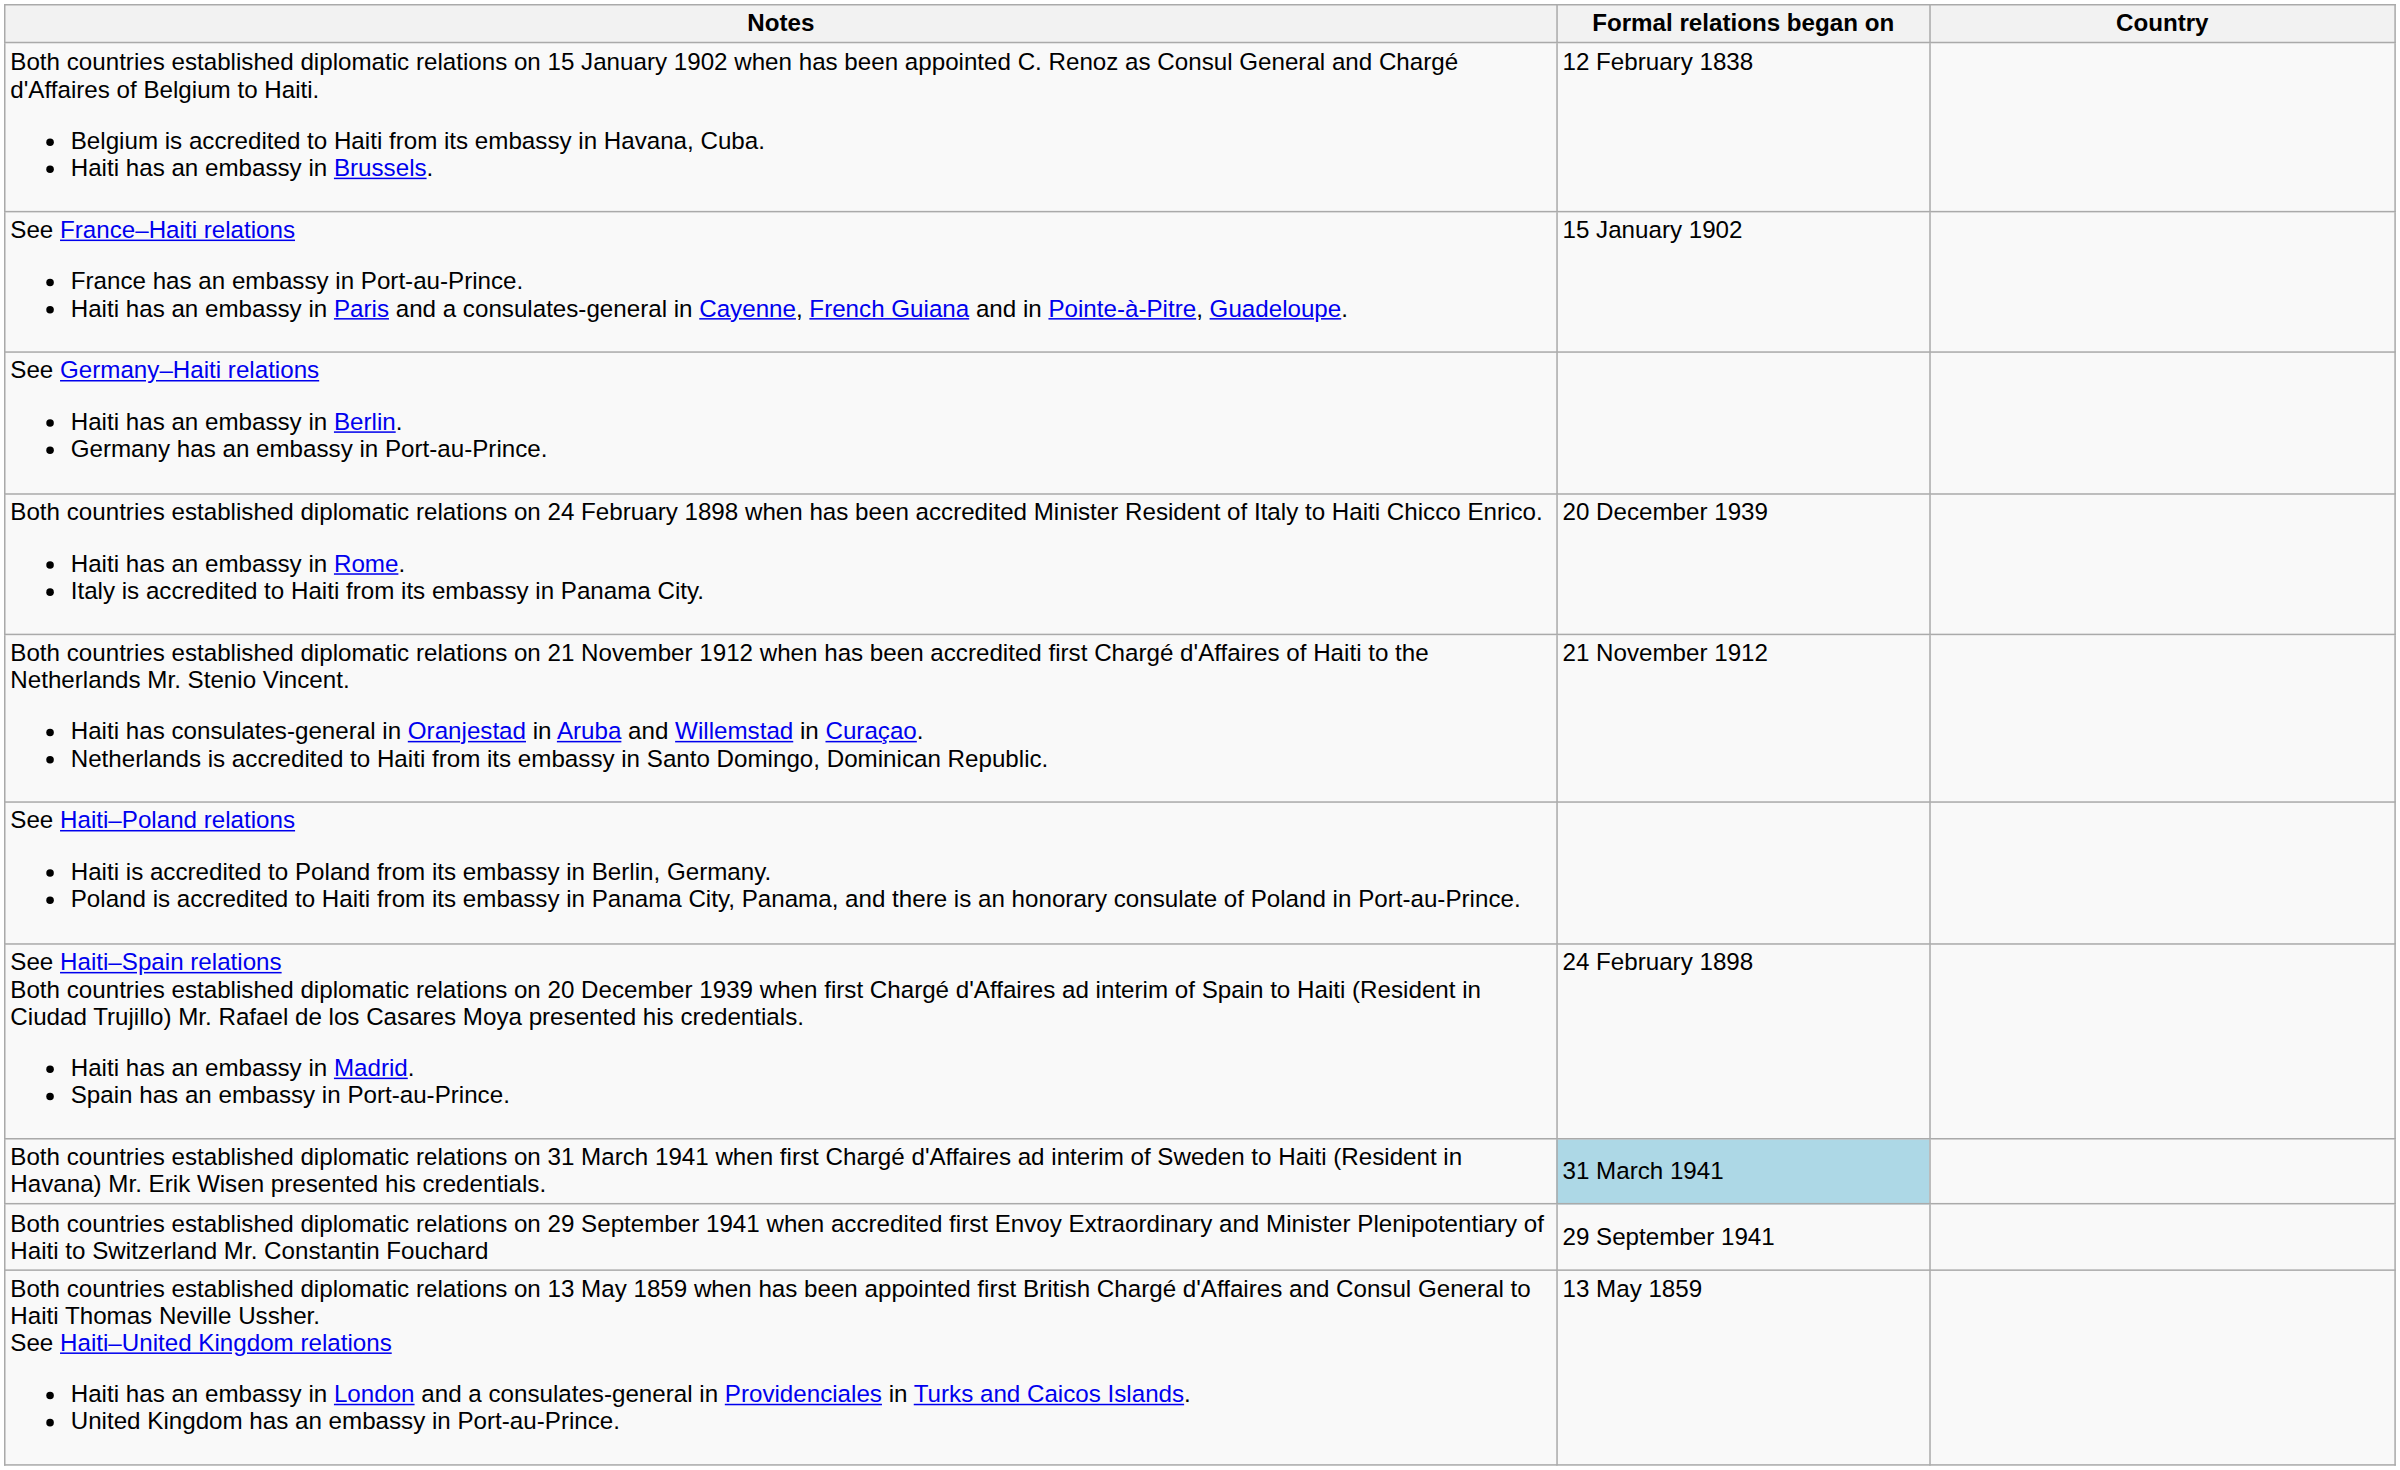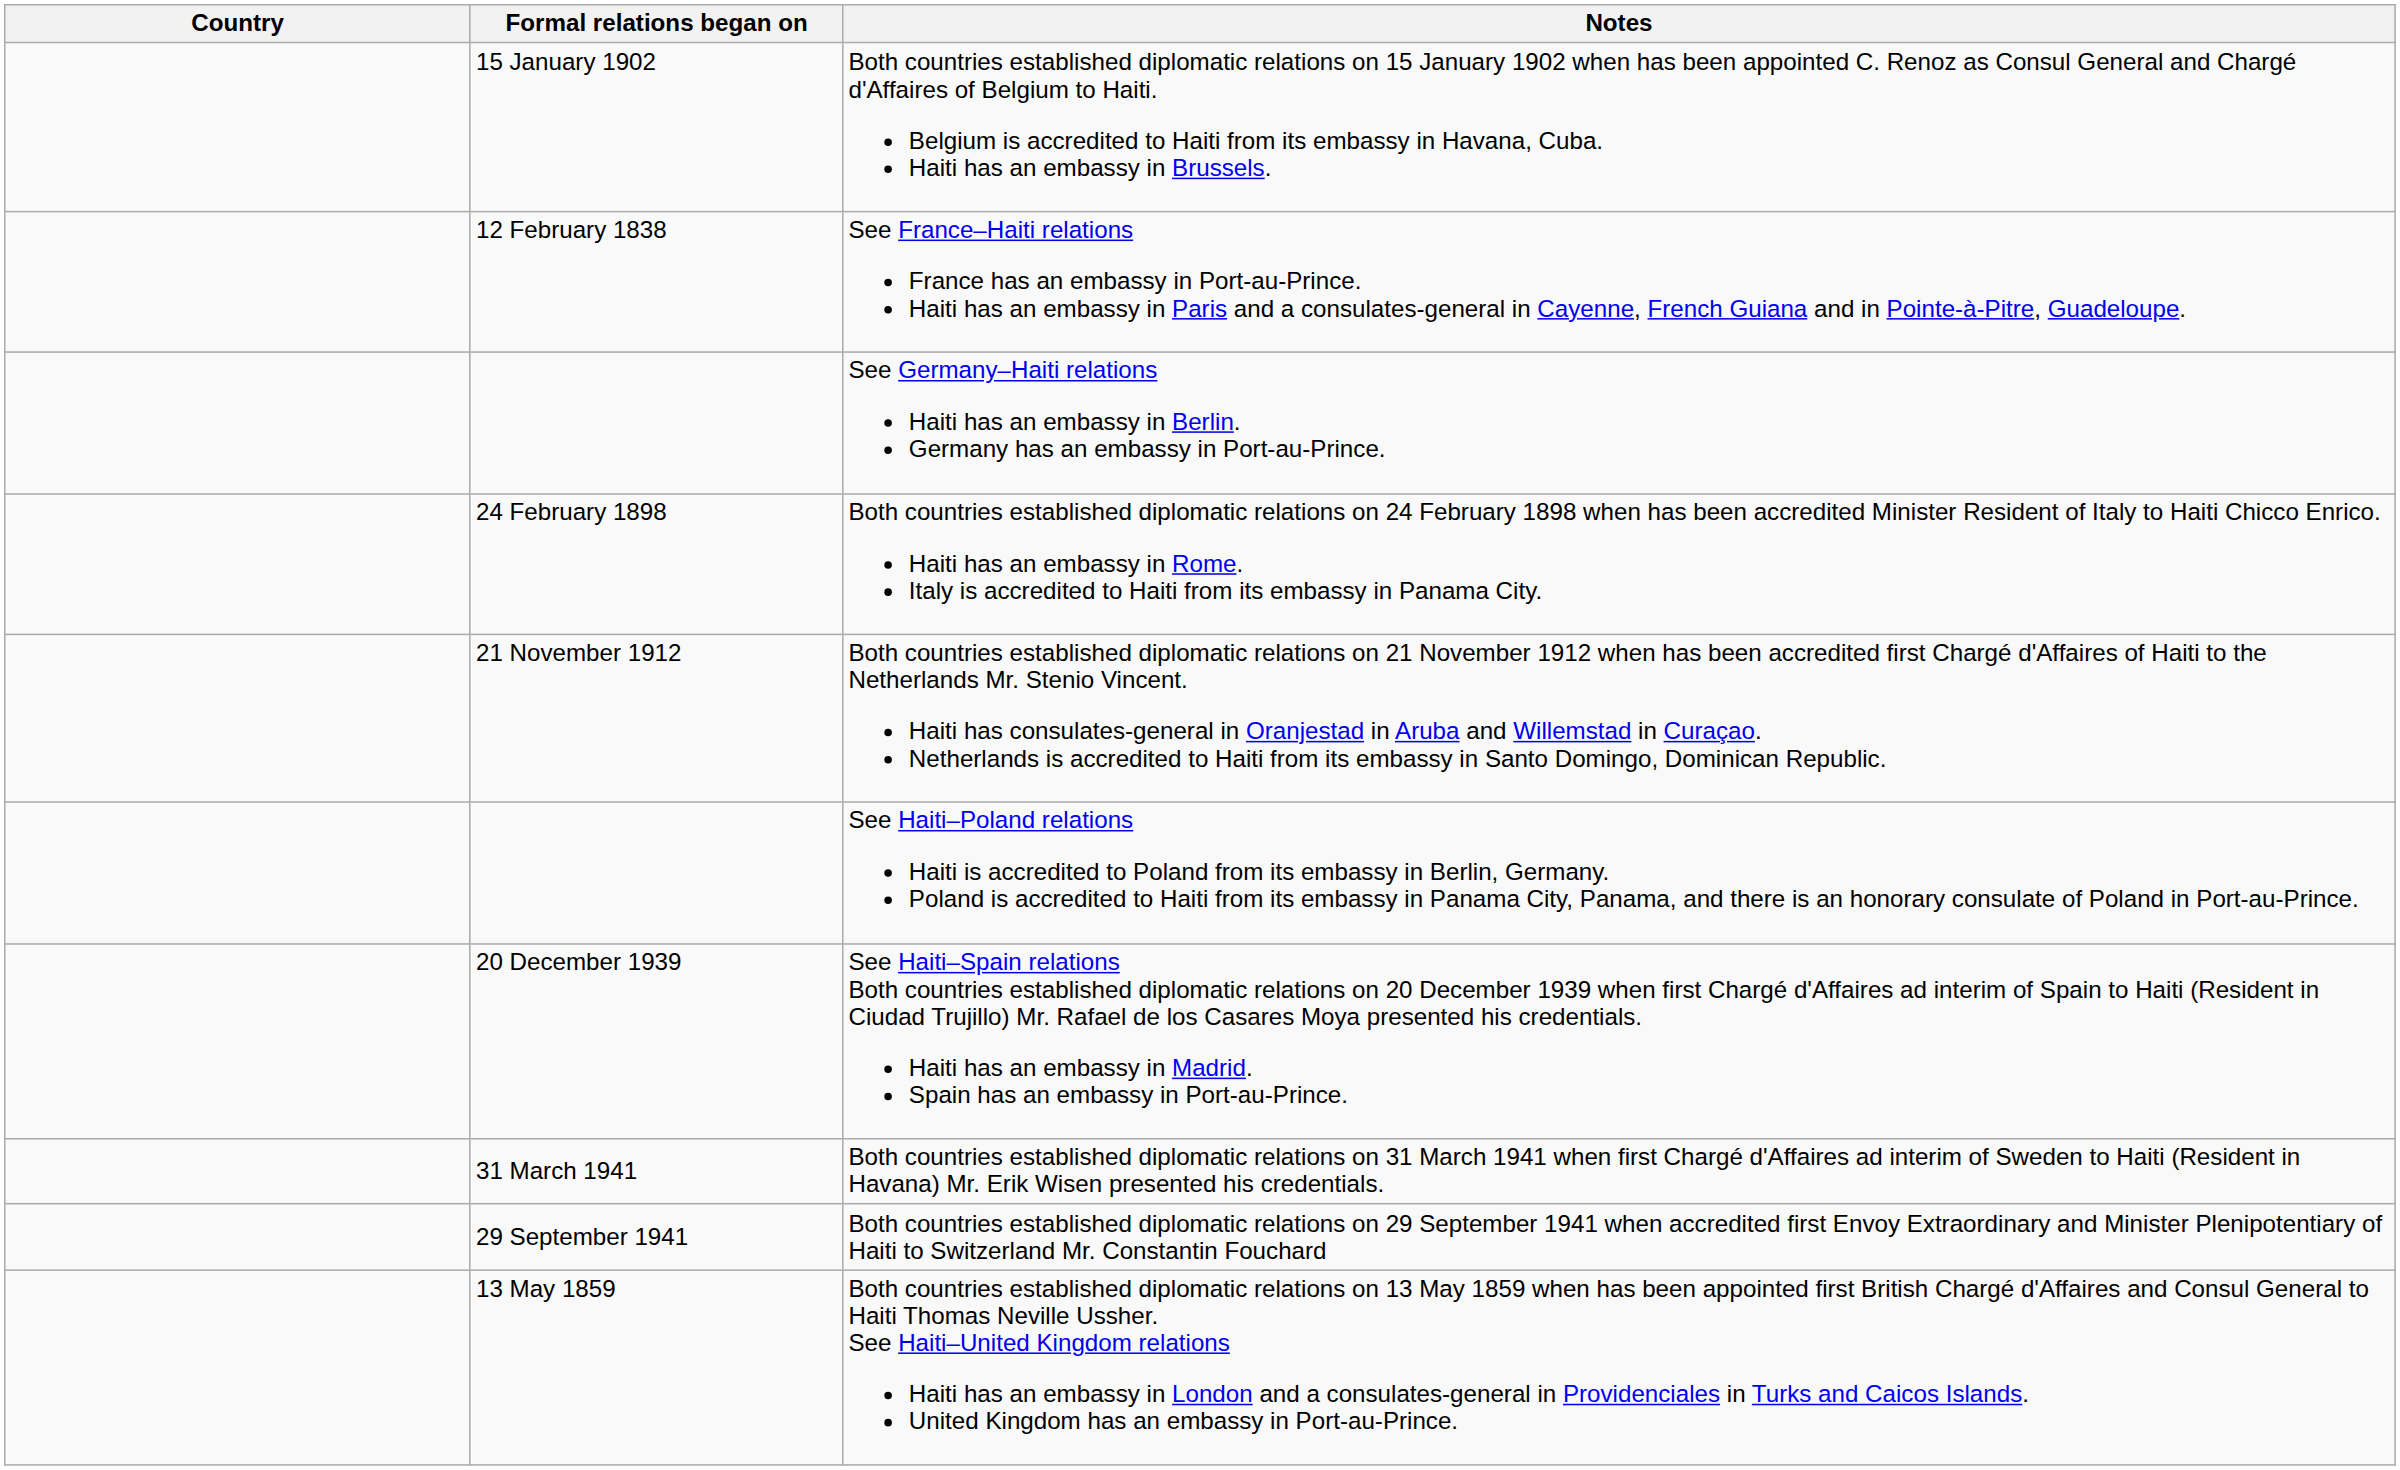columns swapped: (2162, 23) <-> (781, 23)
(1658, 61) 12 February 1838 -> (566, 61) 15 January 1902
(1652, 230) 15 January 1902 -> (571, 230) 12 February 1838
(1665, 512) 20 December 1939 -> (571, 512) 24 February 1898
(1658, 962) 24 February 1898 -> (579, 962) 20 December 1939
(1643, 1171) lightblue background -> (557, 1171) no background
